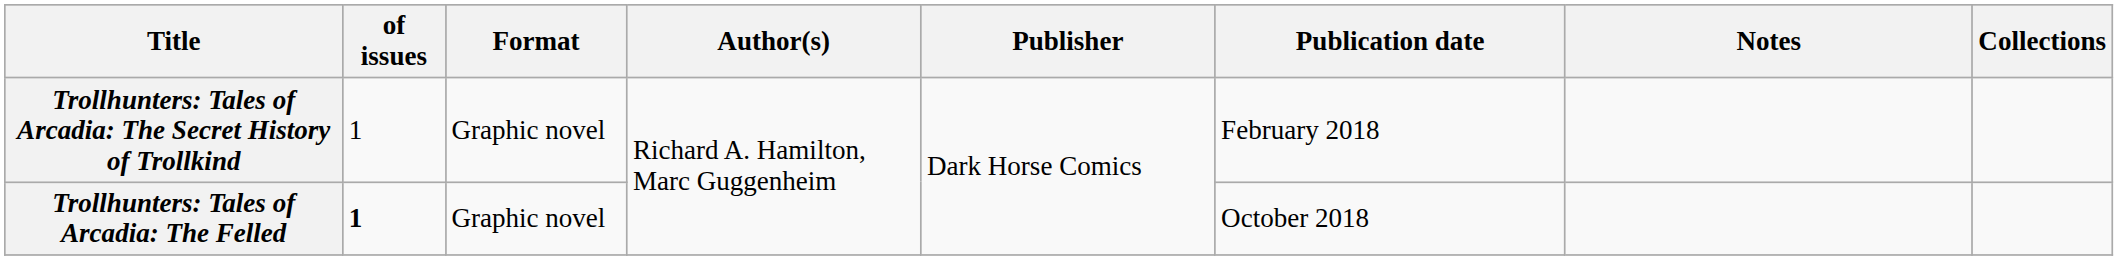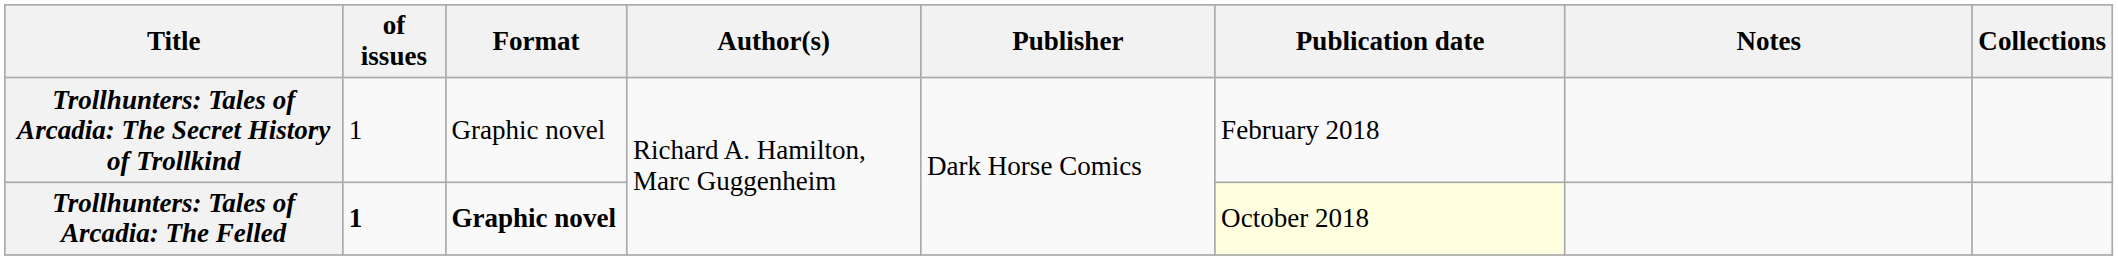(528, 218) normal -> (534, 218) bold
(1295, 218) no background -> (1295, 218) lightyellow background
